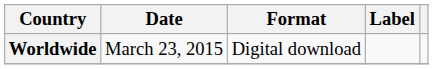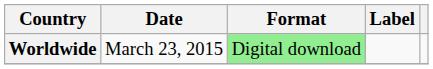(296, 48) no background -> (296, 48) lightgreen background
